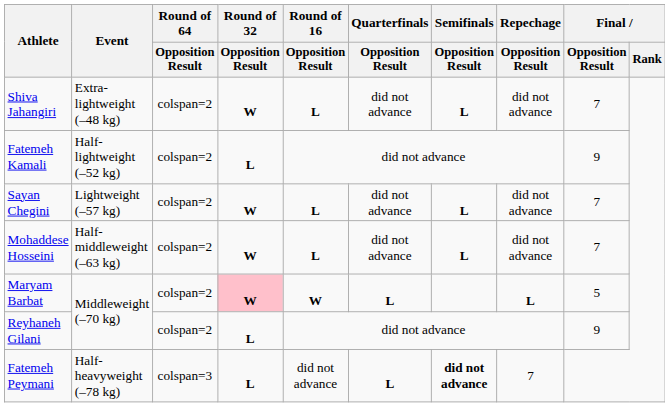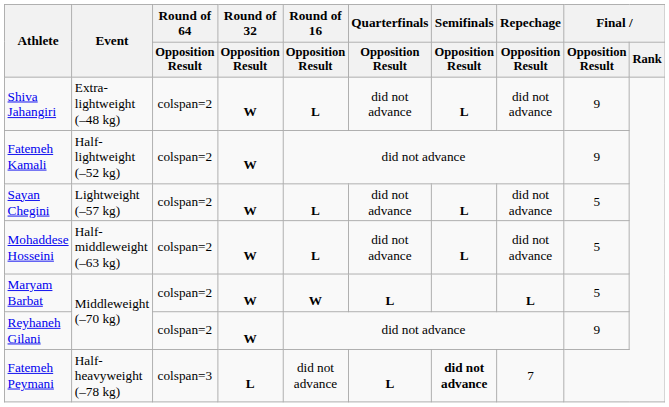(597, 104) 7 -> (597, 104) 9
(250, 165) L -> (250, 165) W
(597, 202) 7 -> (597, 202) 5
(597, 248) 7 -> (597, 248) 5
(250, 301) pink background -> (250, 301) no background
(250, 338) L -> (250, 338) W
